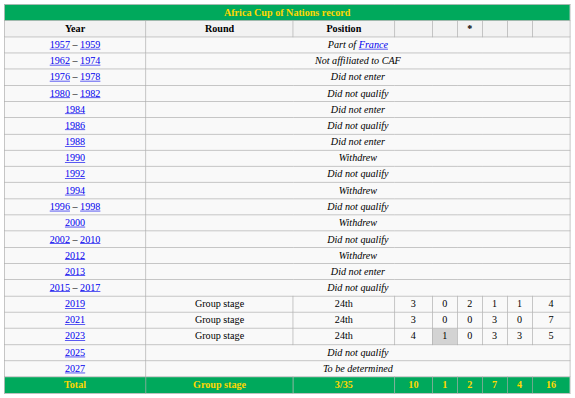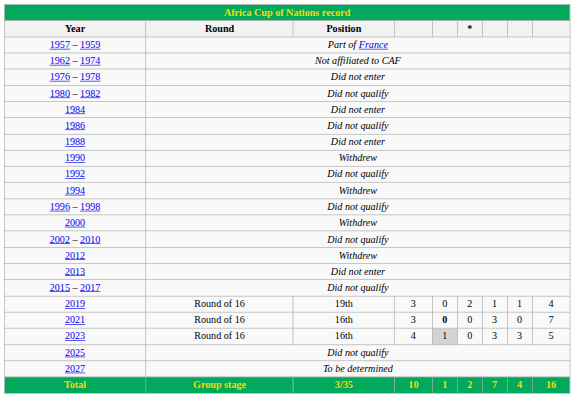(220, 304) Group stage -> (220, 304) Round of 16
(344, 304) 24th -> (344, 304) 19th
(220, 320) Group stage -> (220, 320) Round of 16
(344, 320) 24th -> (344, 320) 16th
(445, 320) normal -> (445, 320) bold
(220, 336) Group stage -> (220, 336) Round of 16
(344, 336) 24th -> (344, 336) 16th
